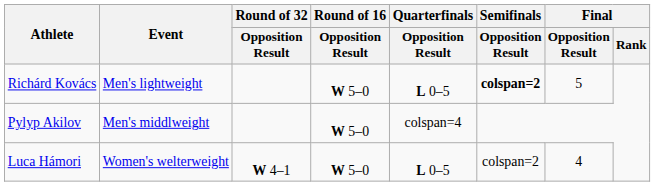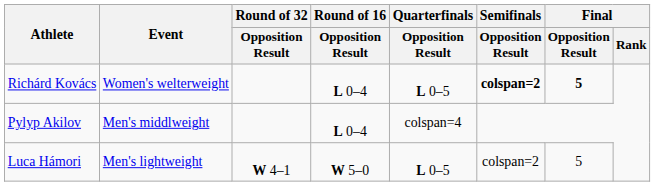(153, 84) Men's lightweight -> (166, 84) Women's welterweight
(350, 92) W 5–0 -> (350, 92) L 0–4
(579, 84) normal -> (579, 84) bold
(350, 131) W 5–0 -> (350, 131) L 0–4
(166, 162) Women's welterweight -> (153, 162) Men's lightweight
(579, 162) 4 -> (579, 162) 5
